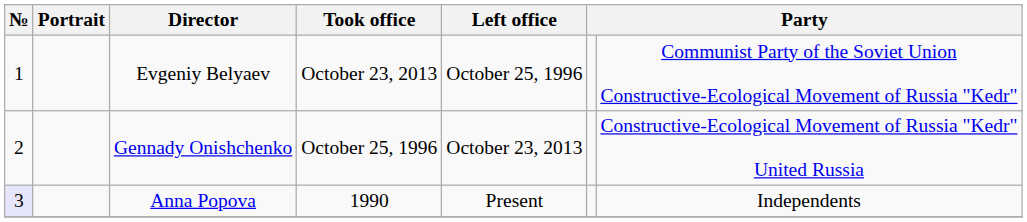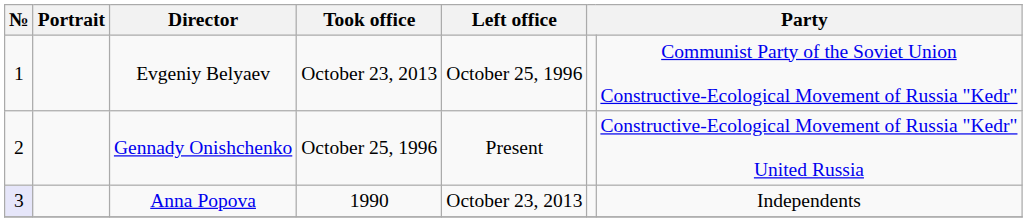(514, 147) October 23, 2013 -> (514, 147) Present
(514, 200) Present -> (514, 200) October 23, 2013
